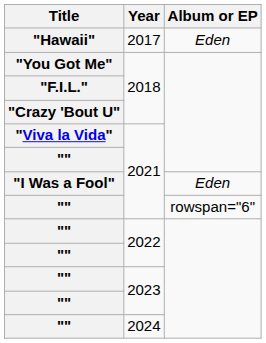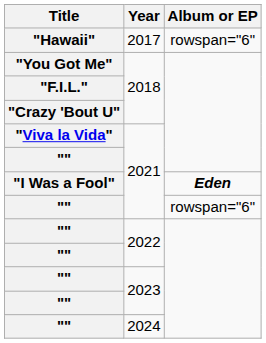(213, 40) Eden -> (213, 40) rowspan="6"
(213, 183) normal -> (213, 183) bold
